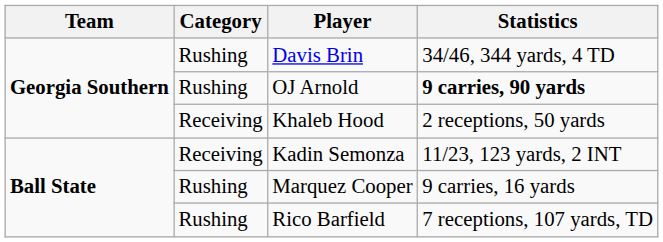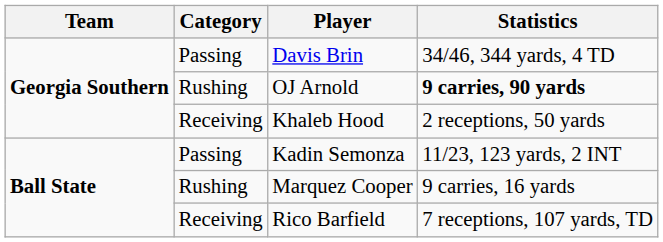(213, 54) Rushing -> (210, 54) Passing
(221, 153) Receiving -> (210, 153) Passing
(213, 219) Rushing -> (221, 219) Receiving
